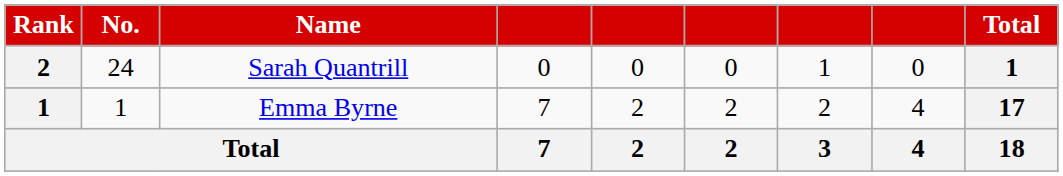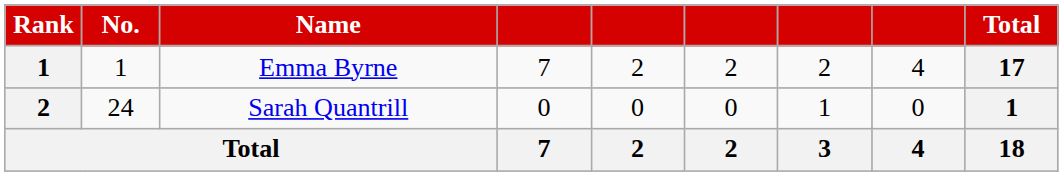rows swapped: (328, 107) <-> (328, 66)
